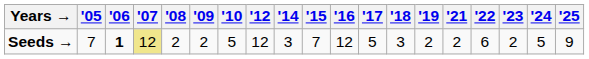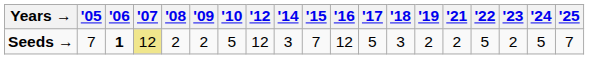(485, 41) 6 -> (485, 41) 5
(569, 41) 9 -> (569, 41) 7
